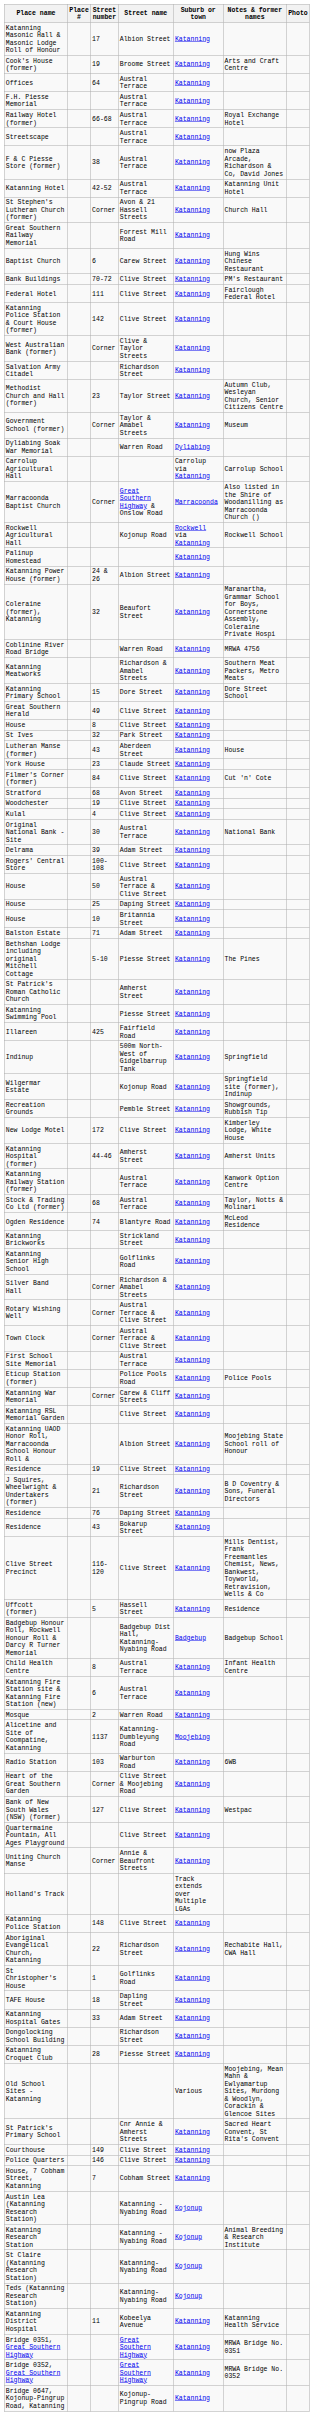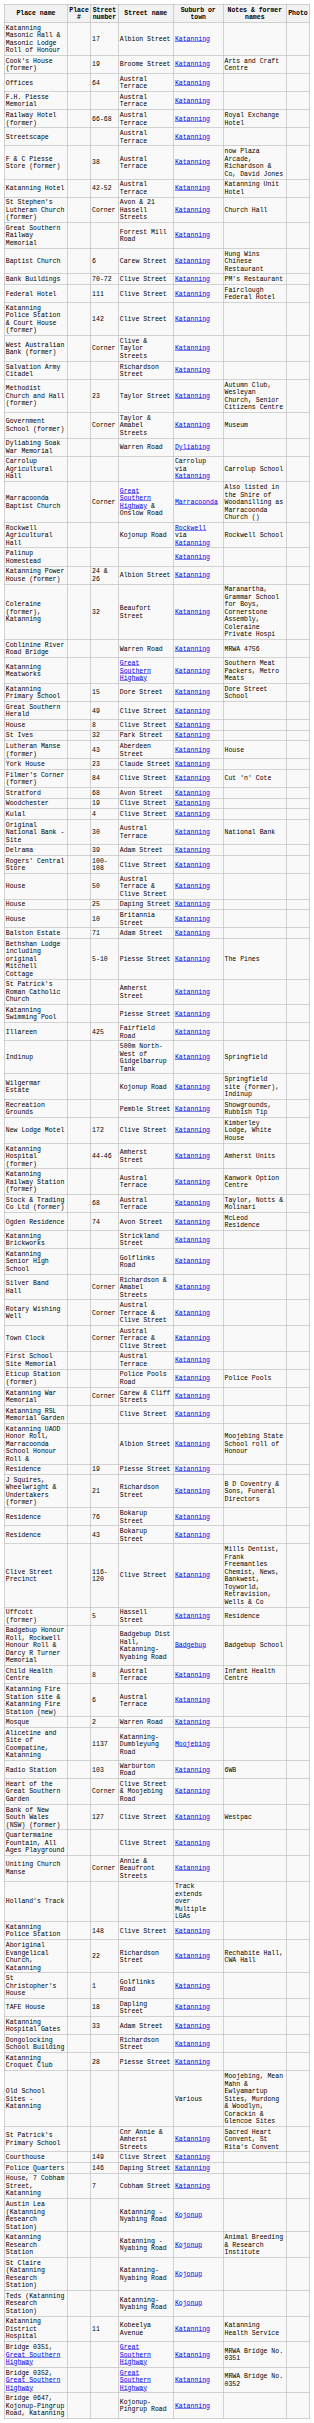(143, 671) Richardson & Amabel Streets -> (135, 671) Great Southern Highway
(145, 1222) Blantyre Road -> (141, 1222) Avon Street
(143, 1469) Clive Street -> (145, 1469) Piesse Street
(145, 1513) Daping Street -> (133, 1517) Bokarup Street
(143, 2160) Clive Street -> (145, 2168) Daping Street
